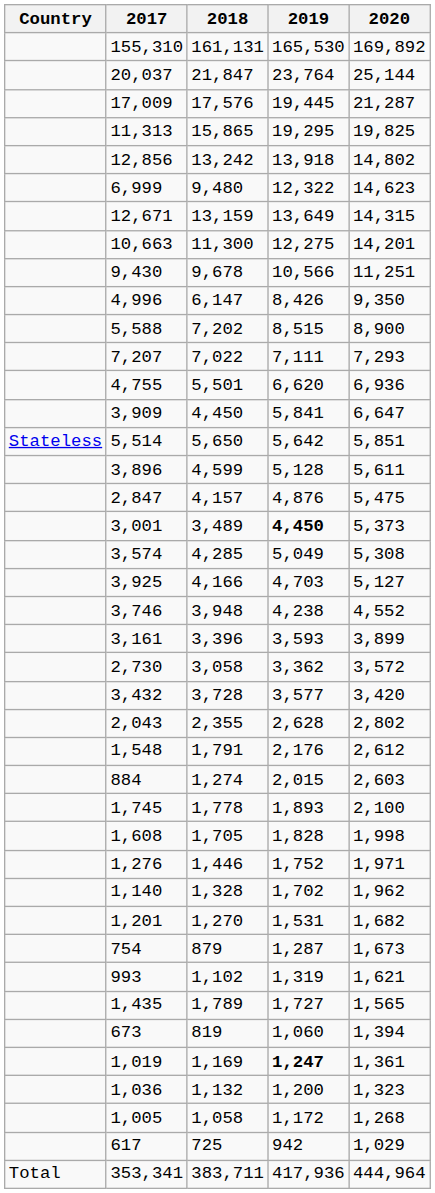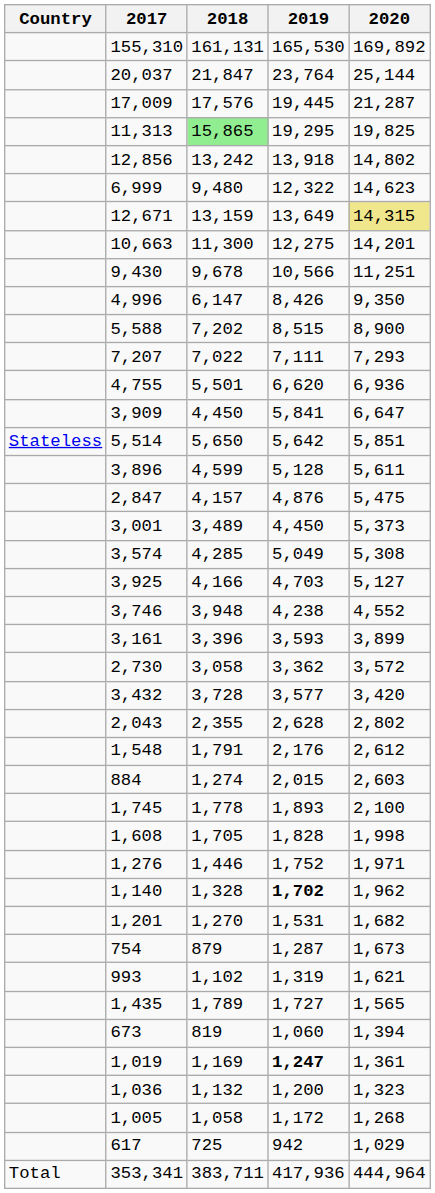(222, 131) no background -> (222, 131) lightgreen background
(384, 216) no background -> (384, 216) khaki background
(298, 526) bold -> (298, 526) normal
(298, 892) normal -> (298, 892) bold
